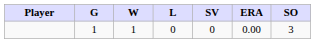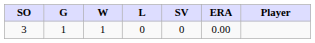columns swapped: (39, 13) <-> (291, 13)
